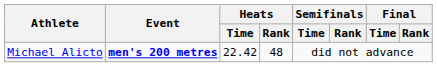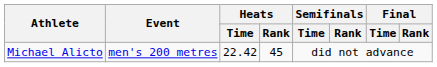(163, 52) bold -> (163, 52) normal
(276, 52) 48 -> (276, 52) 45
